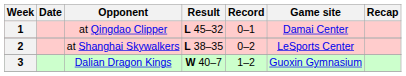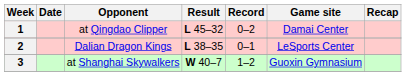(246, 29) 0–1 -> (246, 29) 0–2
(123, 46) at Shanghai Skywalkers -> (123, 46) Dalian Dragon Kings
(246, 46) 0–2 -> (246, 46) 0–1
(123, 63) Dalian Dragon Kings -> (123, 63) at Shanghai Skywalkers
